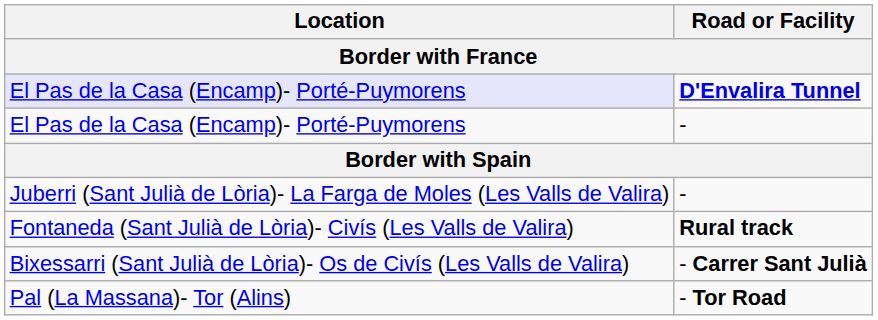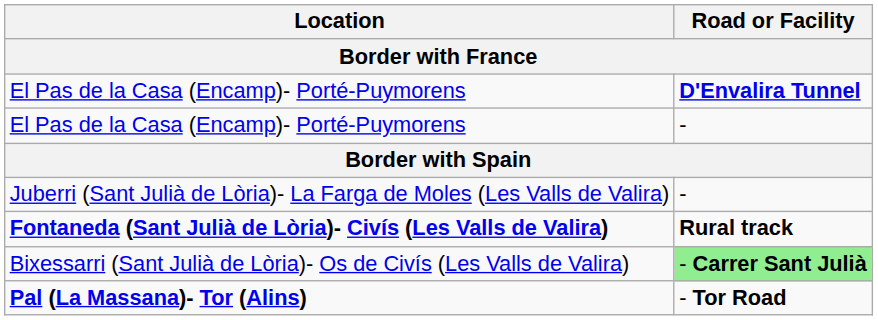(238, 90) lavender background -> (238, 90) no background
(292, 228) normal -> (309, 228) bold
(773, 263) no background -> (773, 263) lightgreen background
(150, 297) normal -> (158, 297) bold
